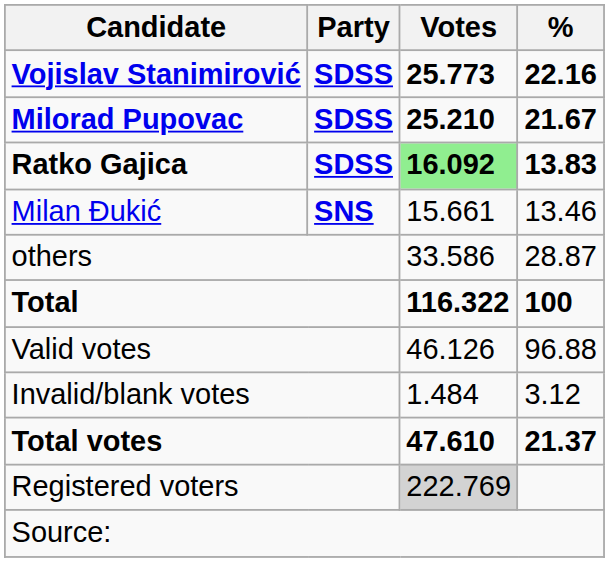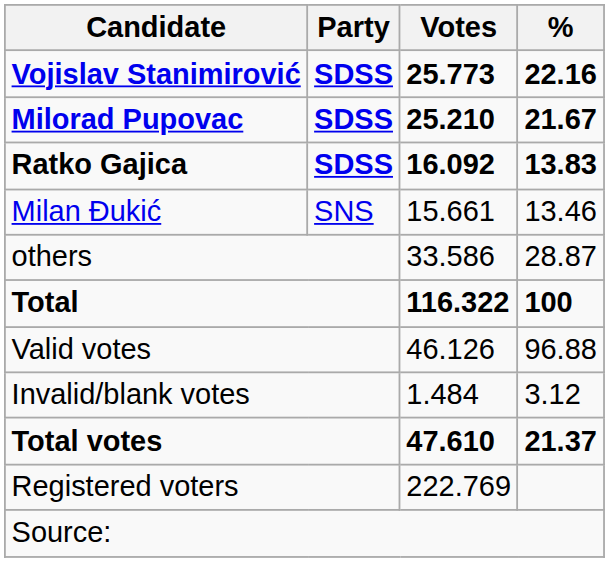(451, 165) lightgreen background -> (451, 165) no background
(344, 211) bold -> (344, 211) normal
(459, 486) lightgrey background -> (459, 486) no background
